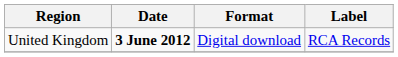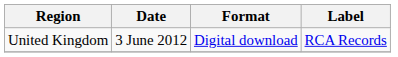(153, 39) bold -> (151, 39) normal
